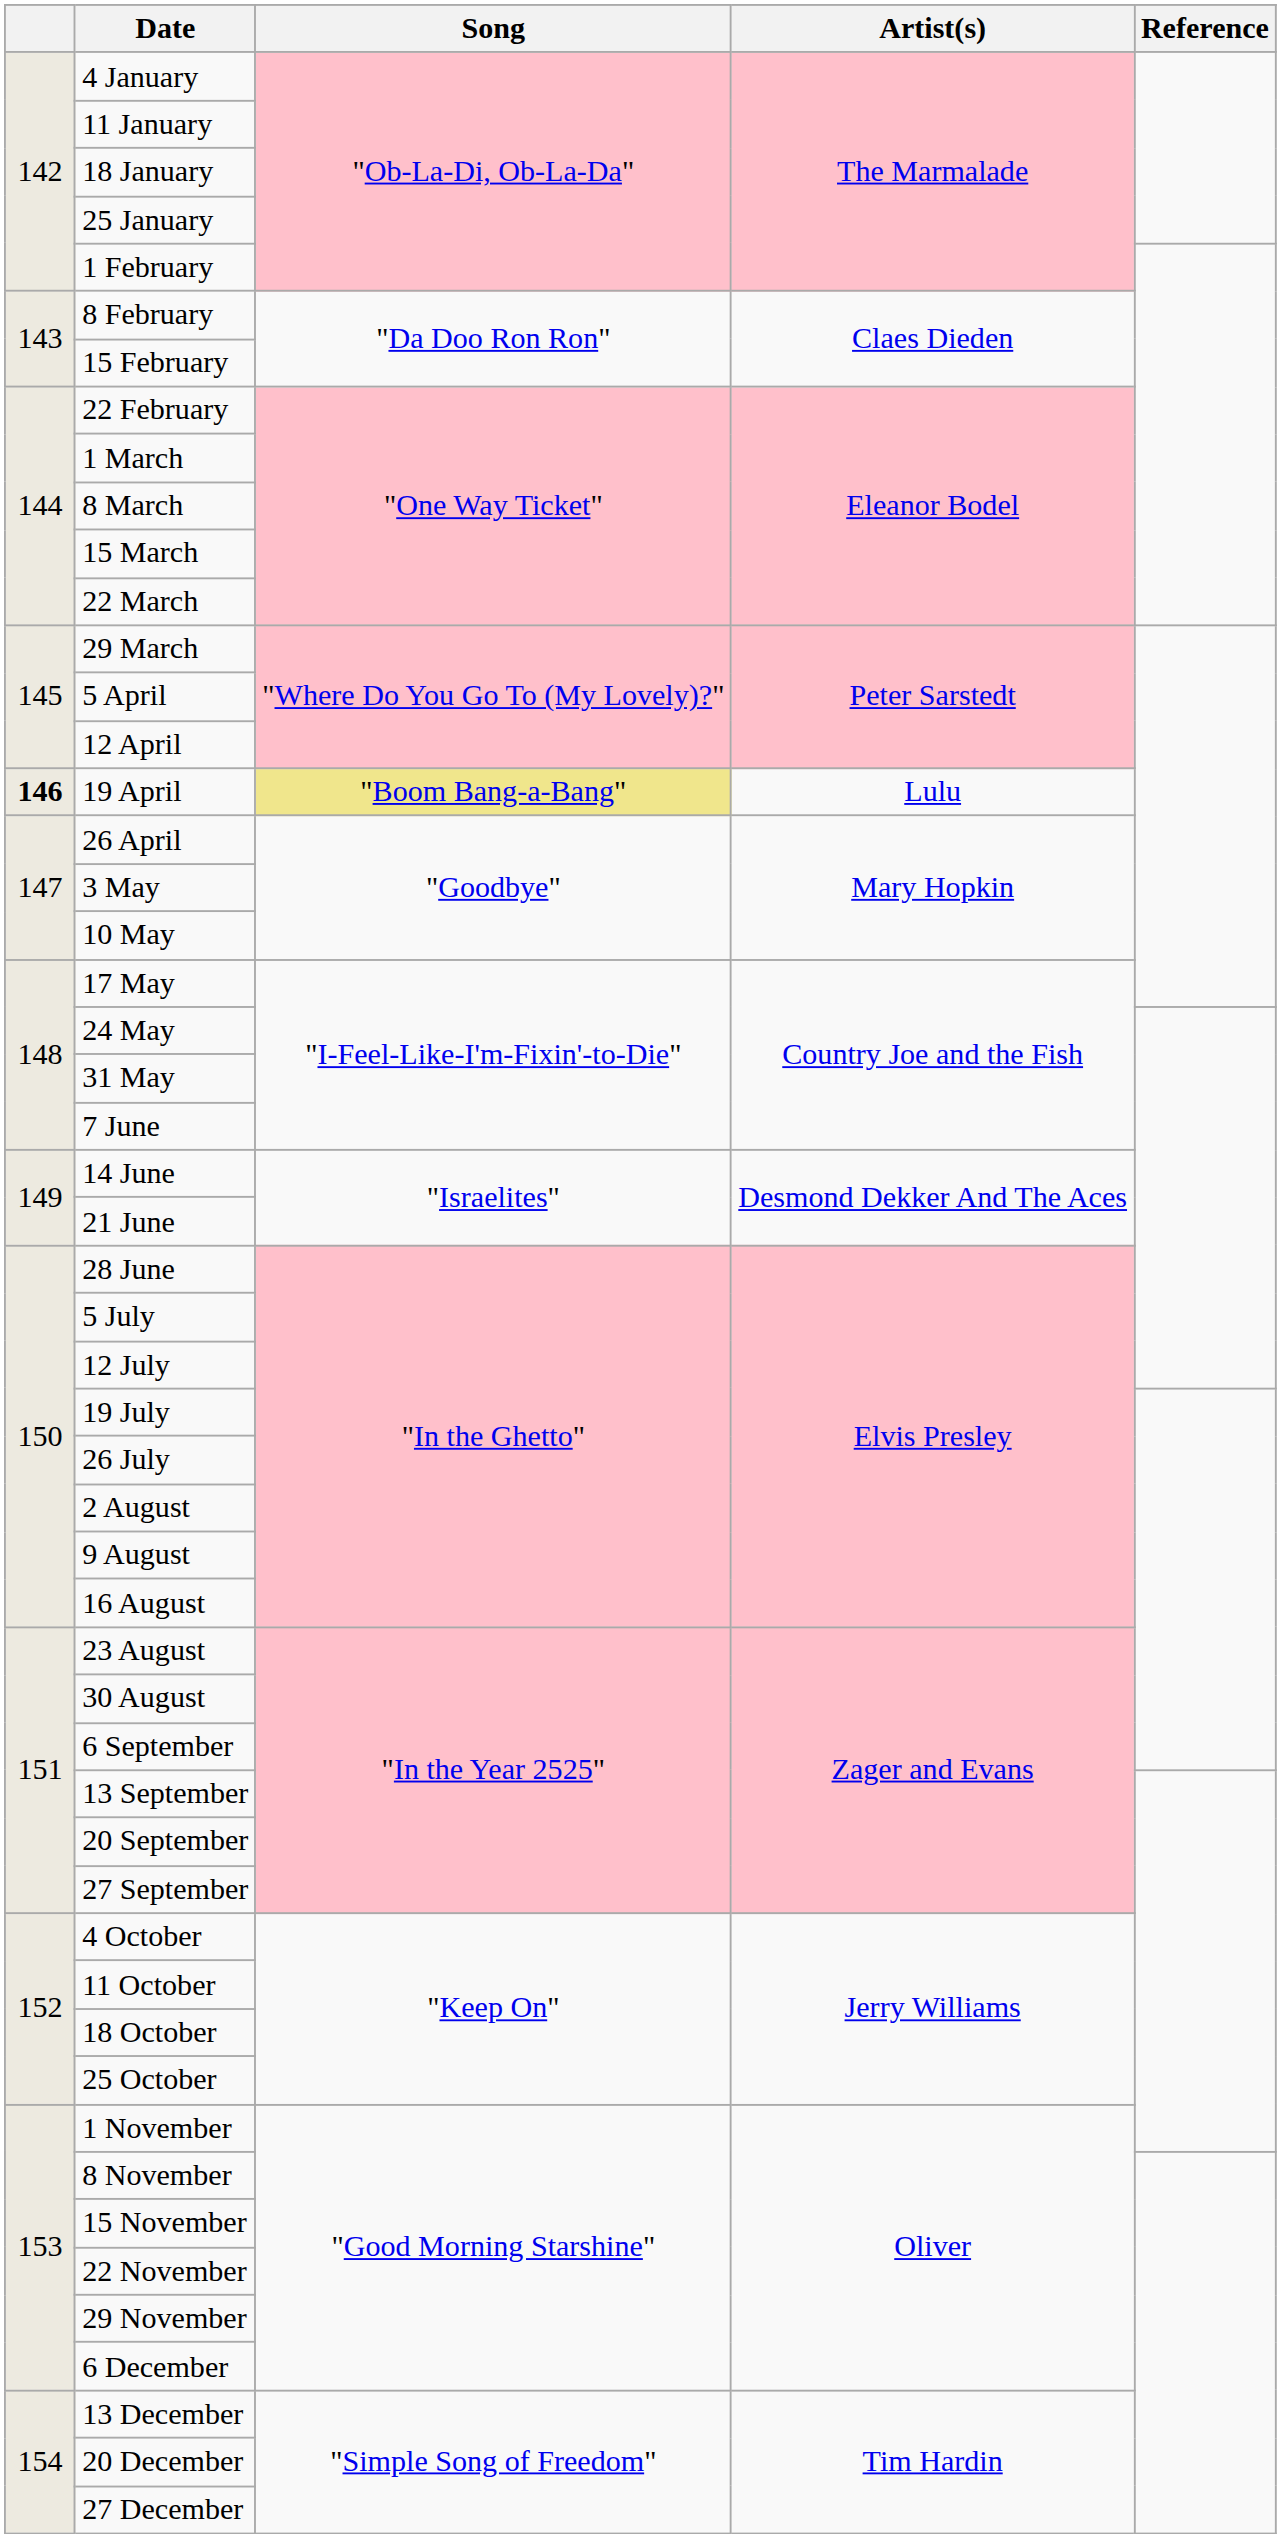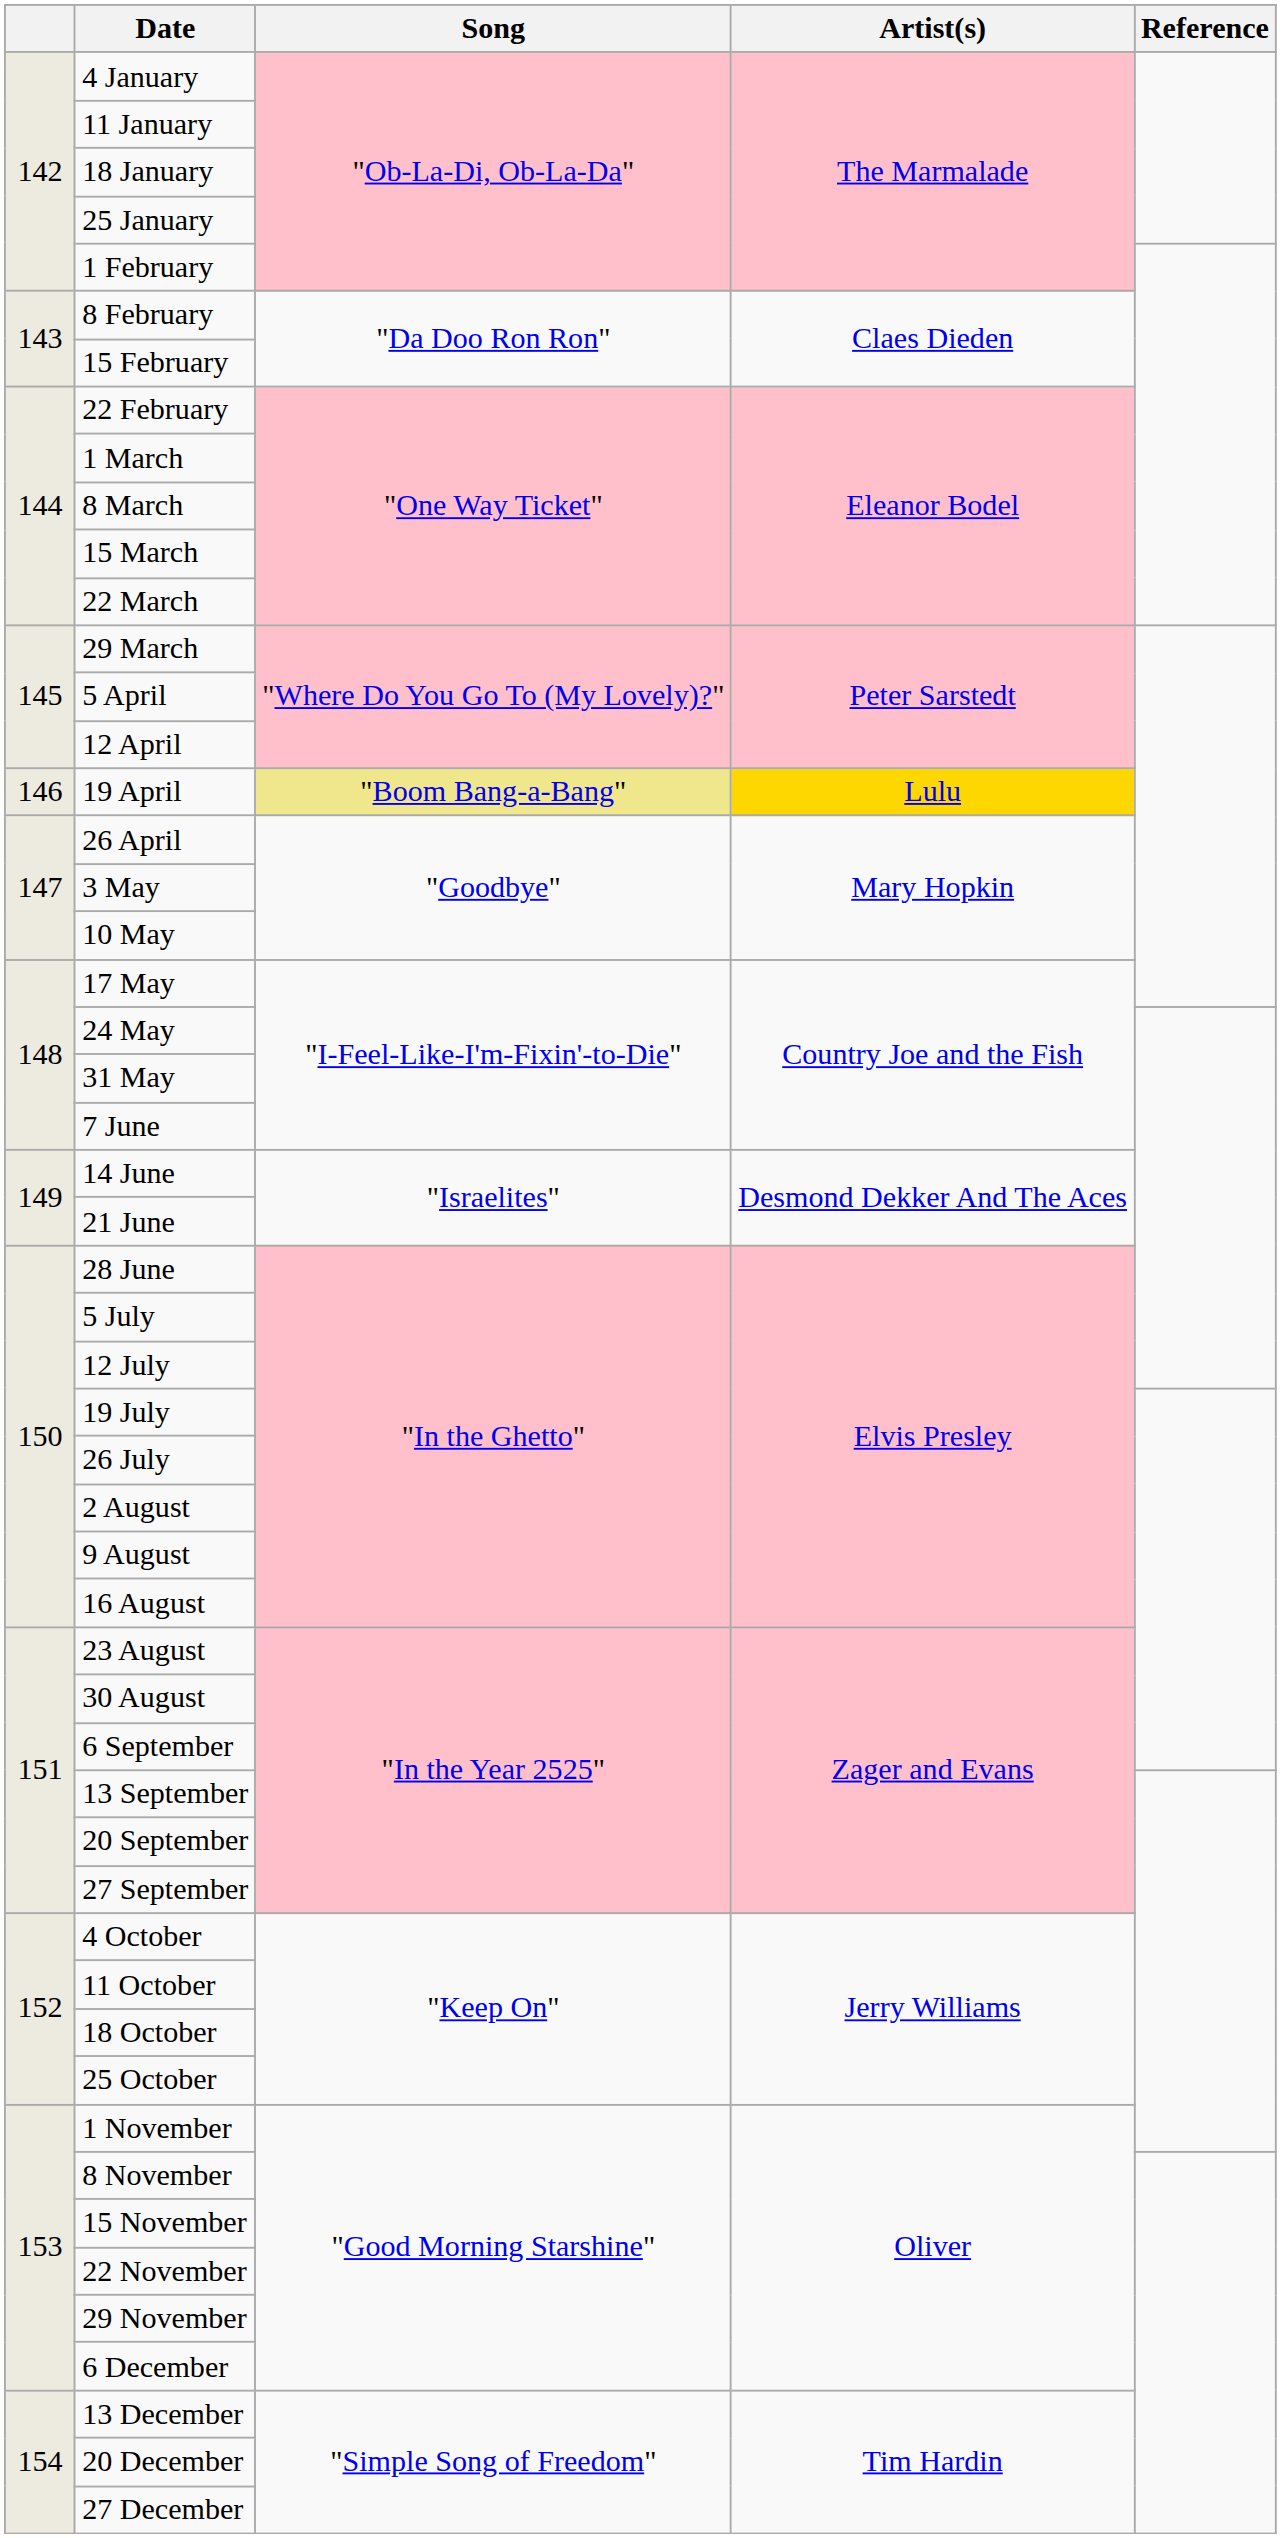(40, 791) bold -> (40, 791) normal
(933, 791) no background -> (933, 791) gold background
